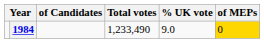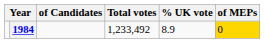(129, 30) 1,233,490 -> (129, 30) 1,233,492
(168, 30) 9.0 -> (168, 30) 8.9
